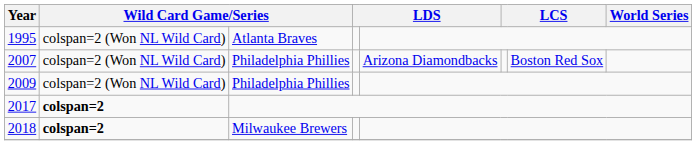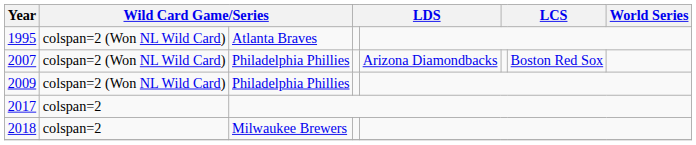(73, 106) bold -> (72, 106) normal
(73, 128) bold -> (72, 128) normal
